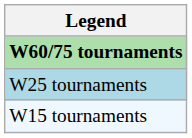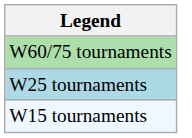(96, 51) bold -> (91, 51) normal
